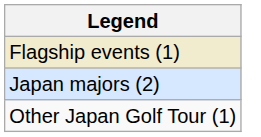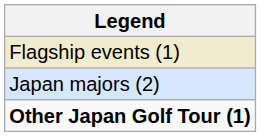(123, 116) normal -> (130, 116) bold
